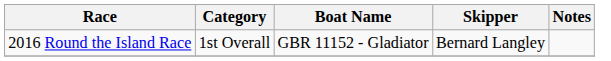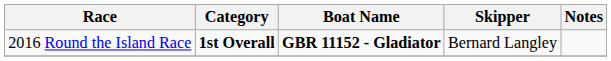(234, 42) normal -> (237, 42) bold
(353, 42) normal -> (361, 42) bold
